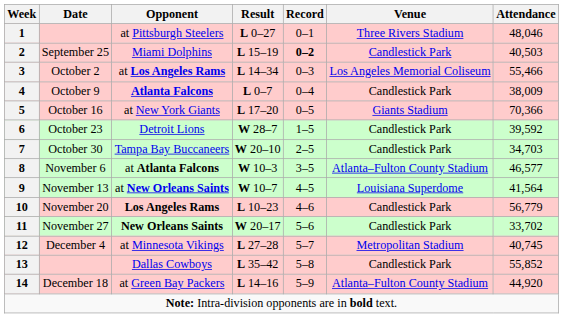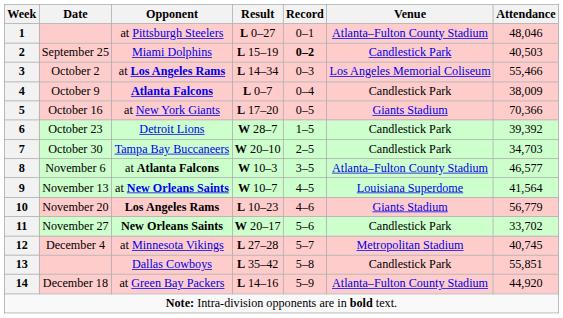(410, 33) Three Rivers Stadium -> (410, 33) Atlanta–Fulton County Stadium
(526, 129) 39,592 -> (526, 129) 39,392
(410, 206) Candlestick Park -> (410, 206) Giants Stadium
(526, 264) 55,852 -> (526, 264) 55,851
